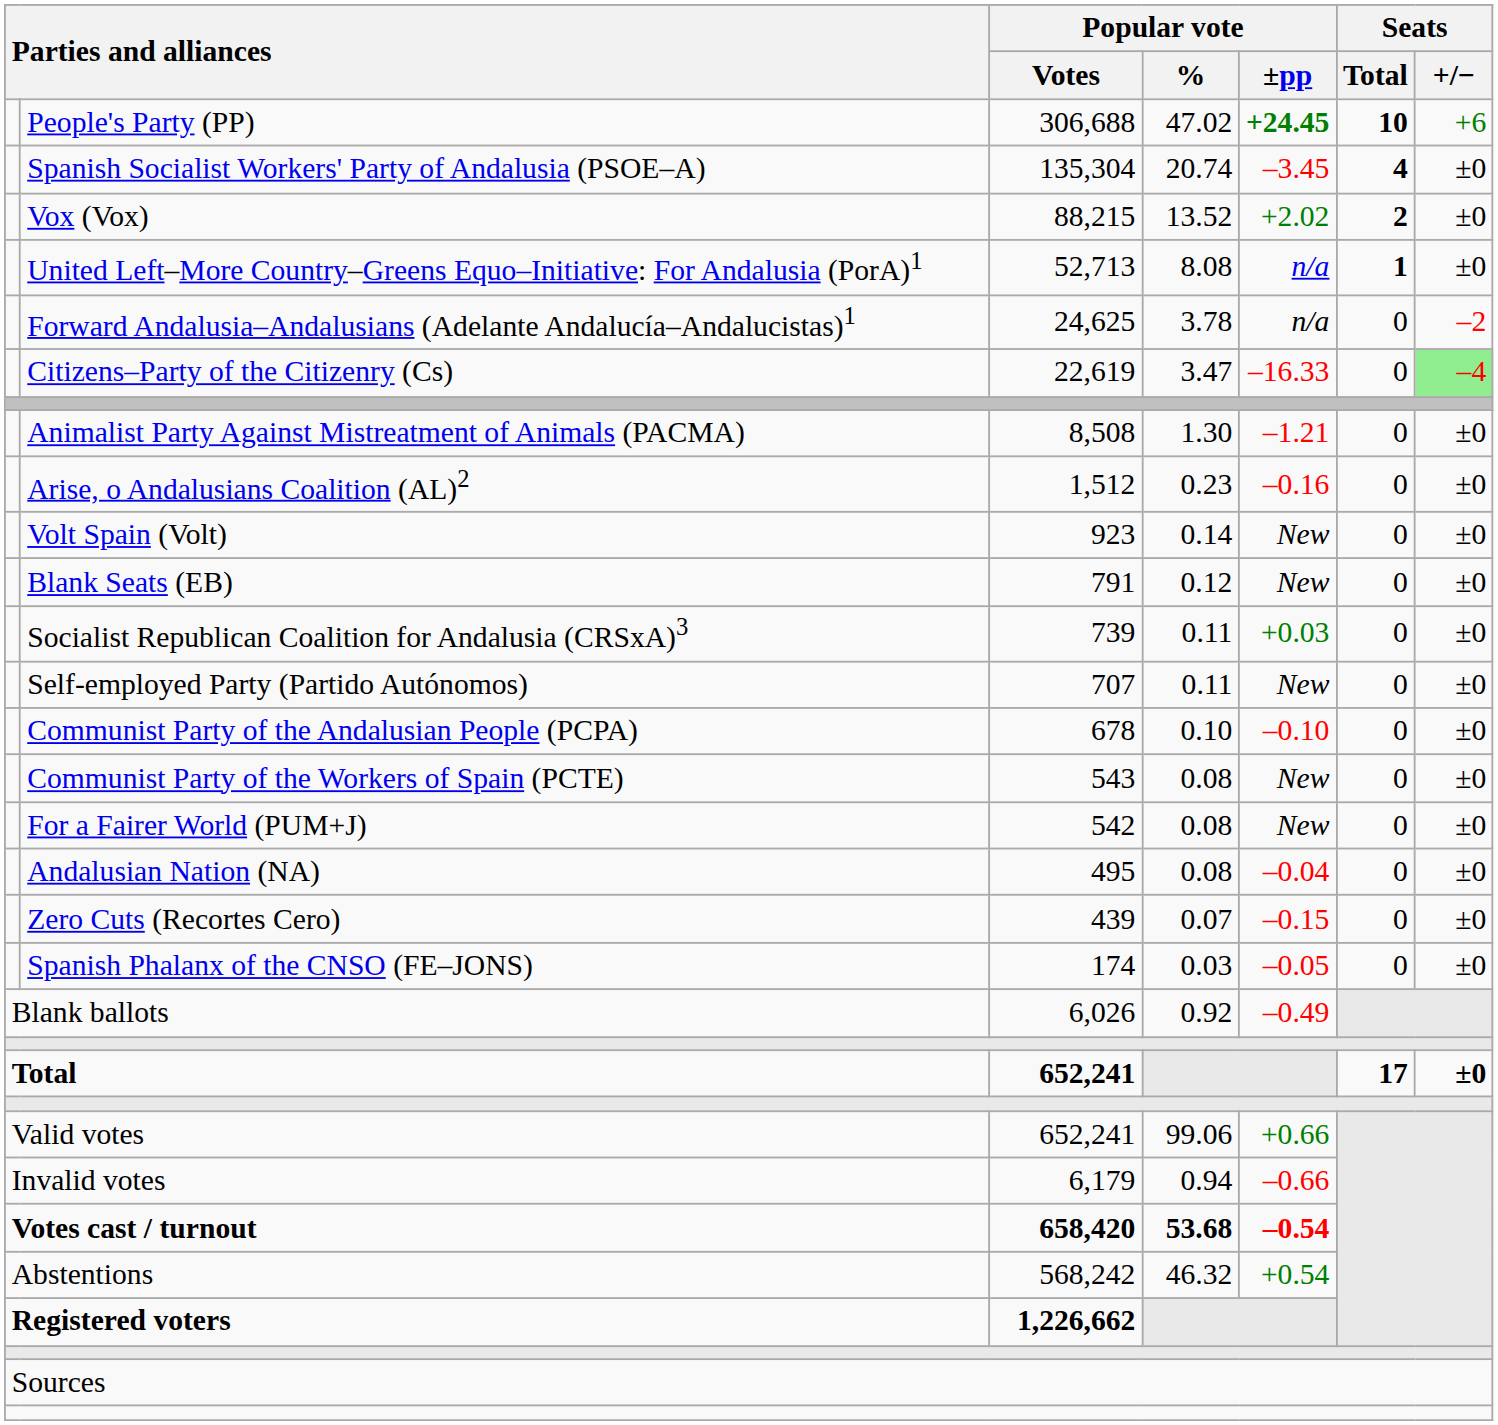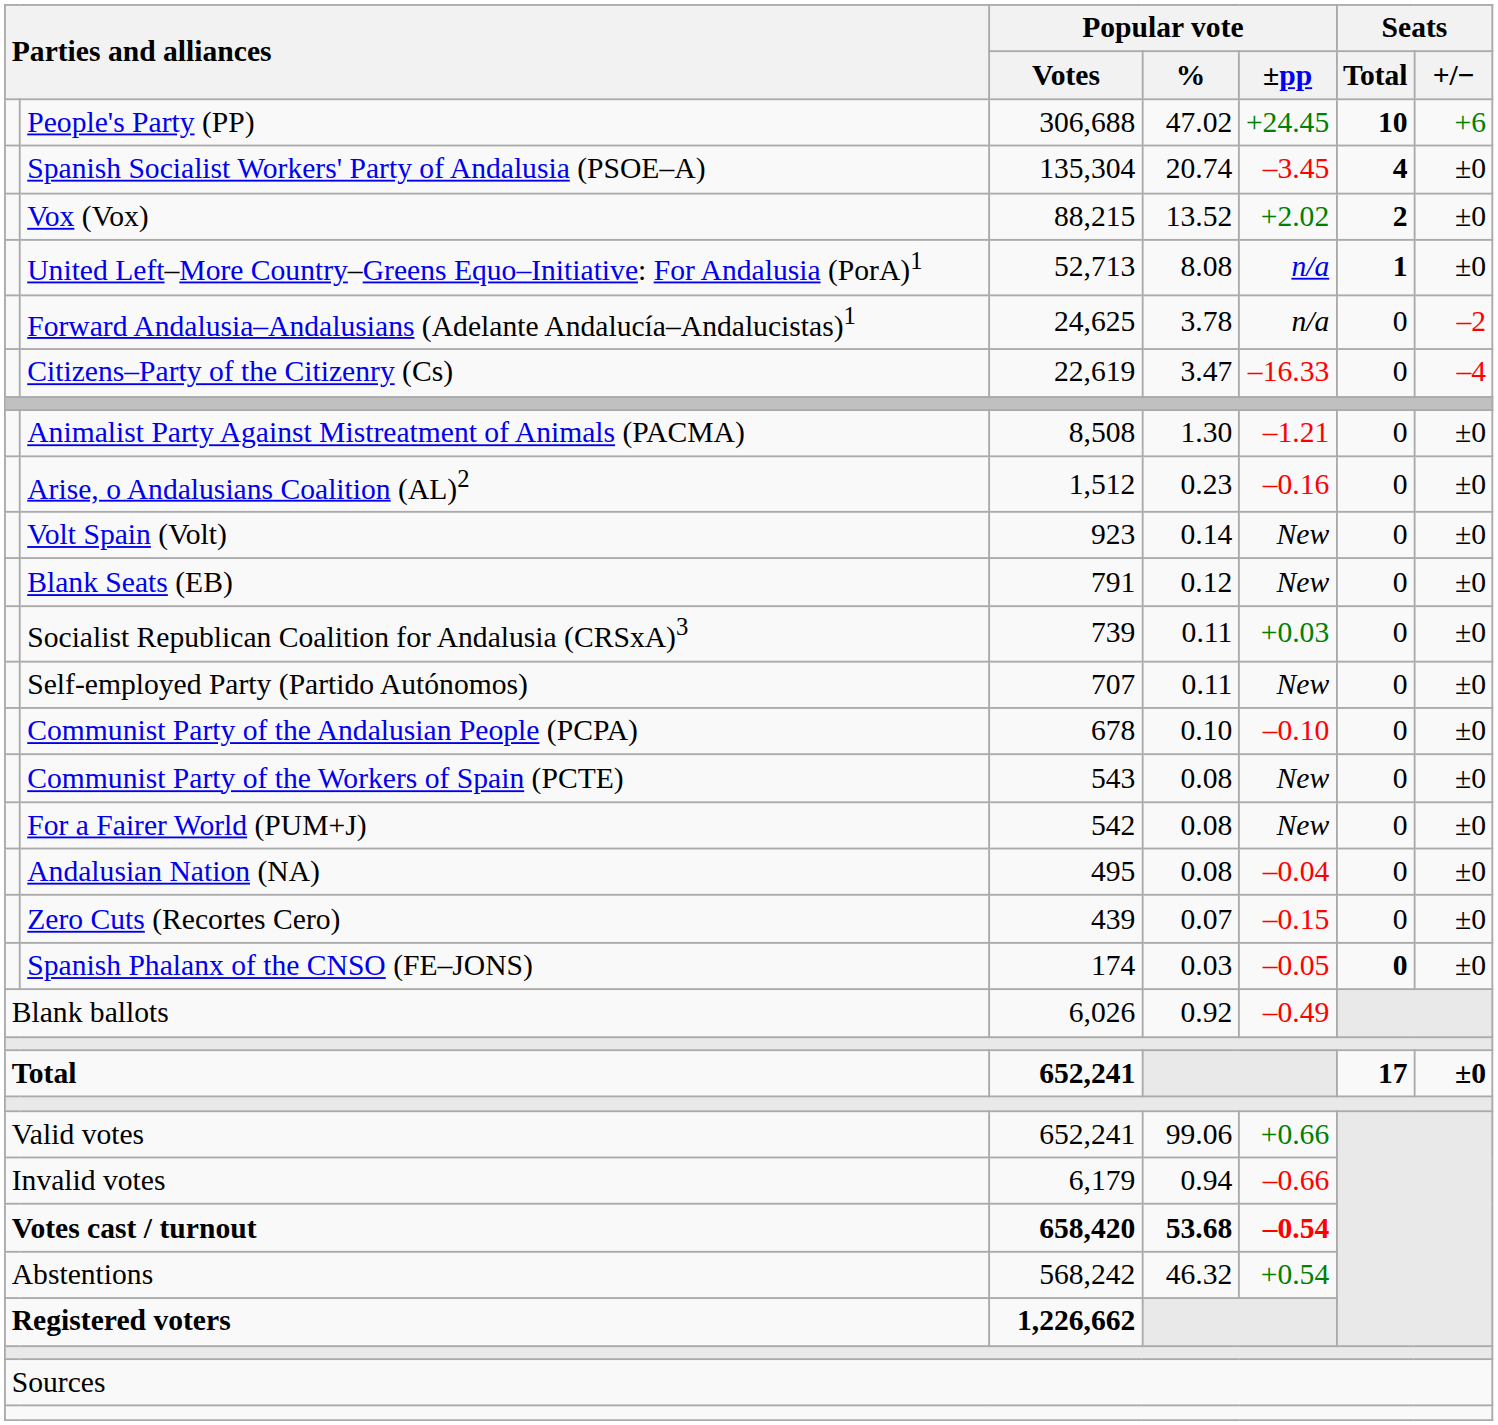(1288, 121) bold -> (1288, 121) normal
(1471, 372) lightgreen background -> (1471, 372) no background
(1400, 965) normal -> (1400, 965) bold
